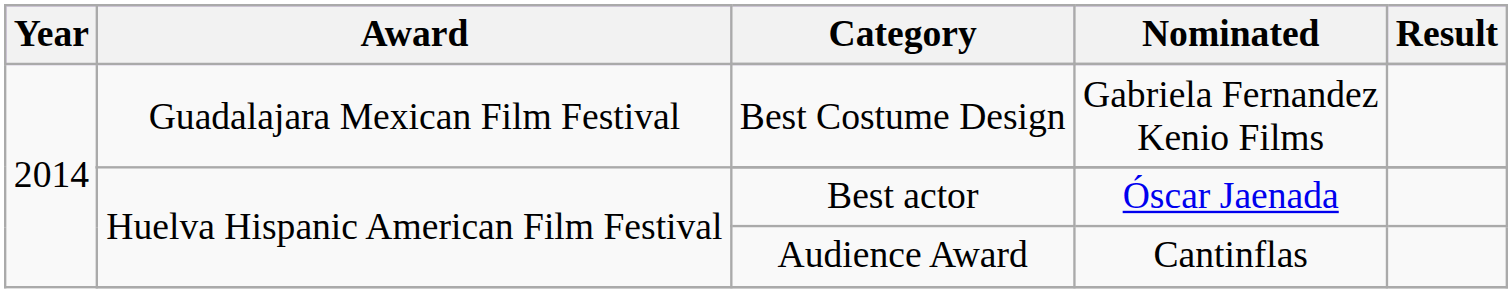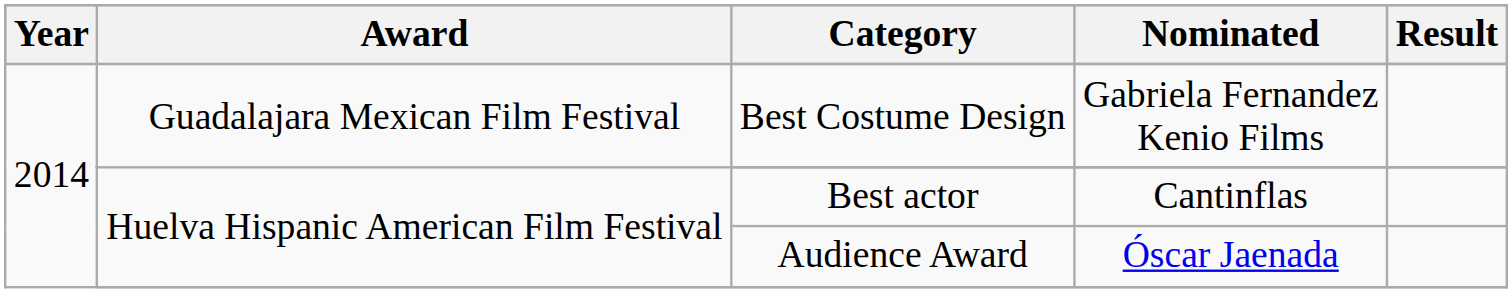(1231, 195) Óscar Jaenada -> (1231, 195) Cantinflas
(1231, 255) Cantinflas -> (1231, 255) Óscar Jaenada
